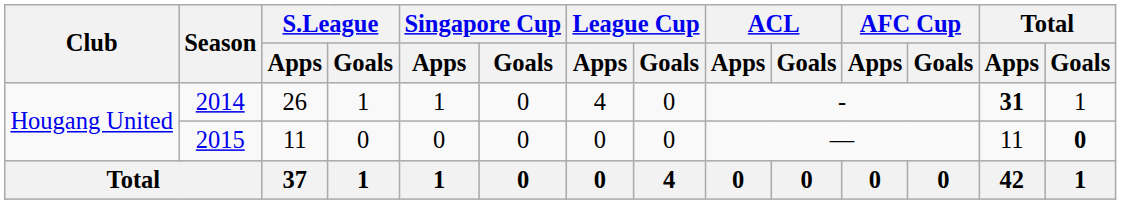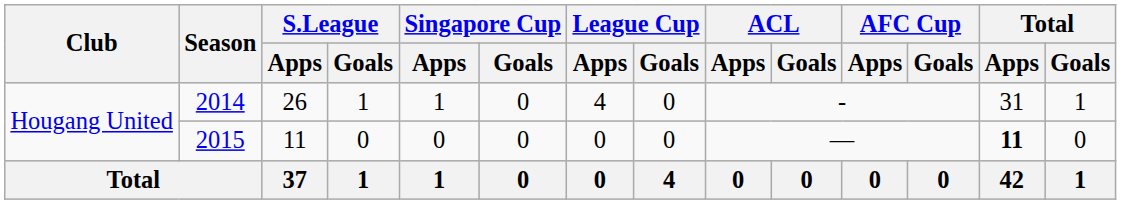(1012, 101) bold -> (1012, 101) normal
(1012, 140) normal -> (1012, 140) bold
(1080, 140) bold -> (1080, 140) normal
